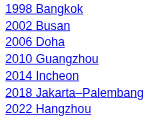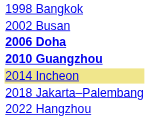(35, 42) normal -> (36, 42) bold
(52, 59) normal -> (54, 59) bold
(42, 76) no background -> (42, 76) khaki background
